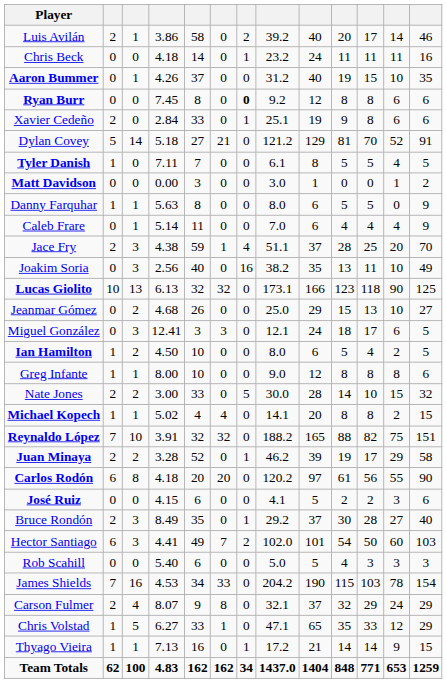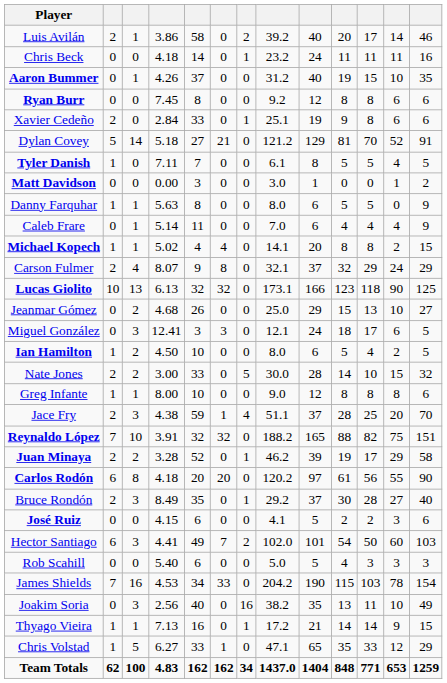(246, 99) bold -> (246, 99) normal
rows swapped: (54, 246) <-> (54, 415)
rows swapped: (54, 604) <-> (54, 267)
rows swapped: (54, 373) <-> (54, 394)
rows swapped: (54, 520) <-> (54, 499)
rows swapped: (54, 646) <-> (54, 625)
